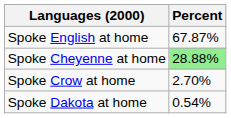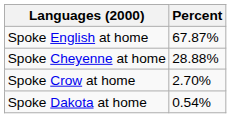(195, 59) lightgreen background -> (195, 59) no background
